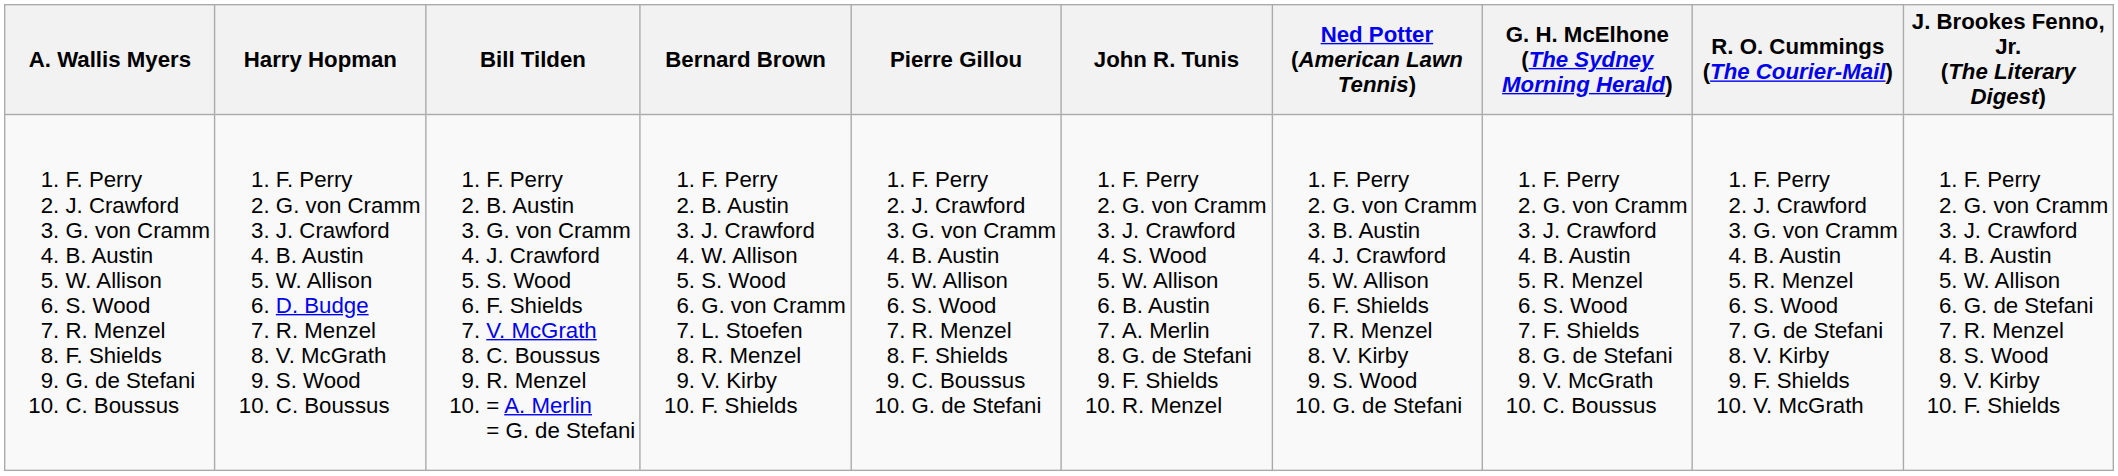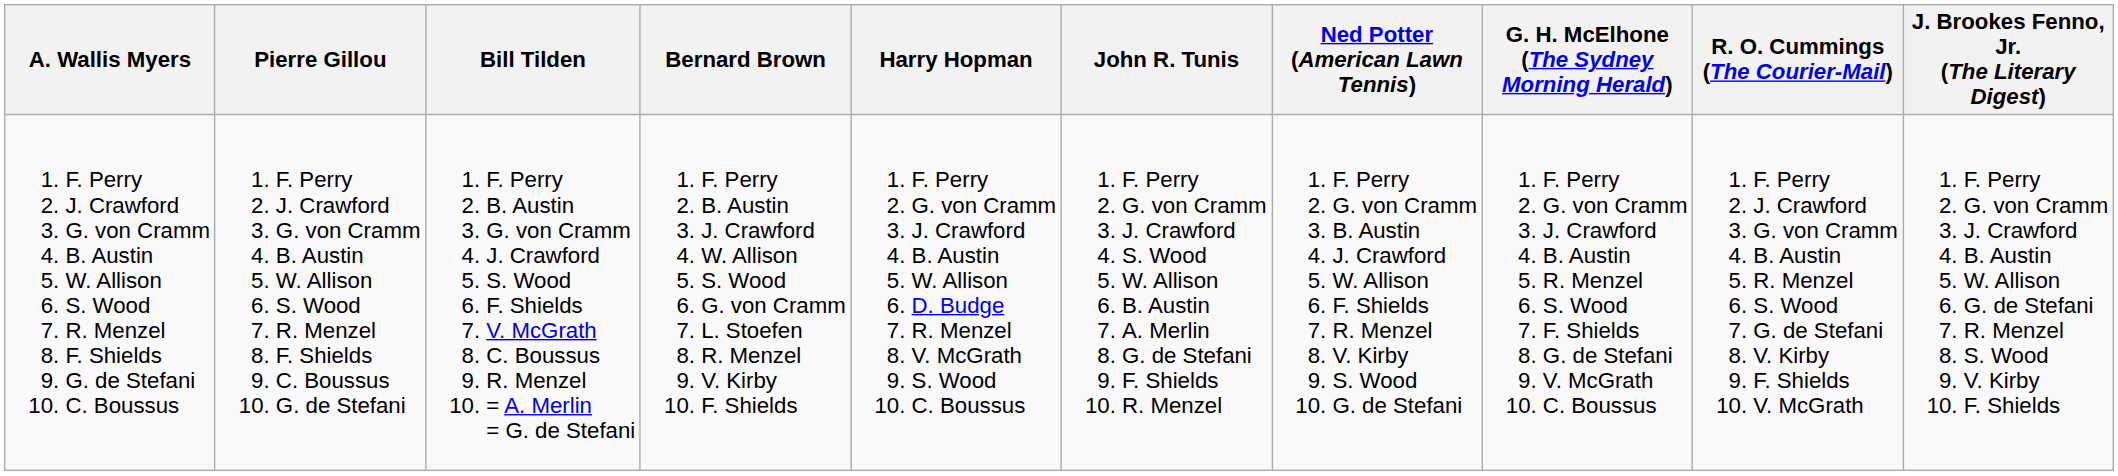columns swapped: (956, 59) <-> (320, 59)
